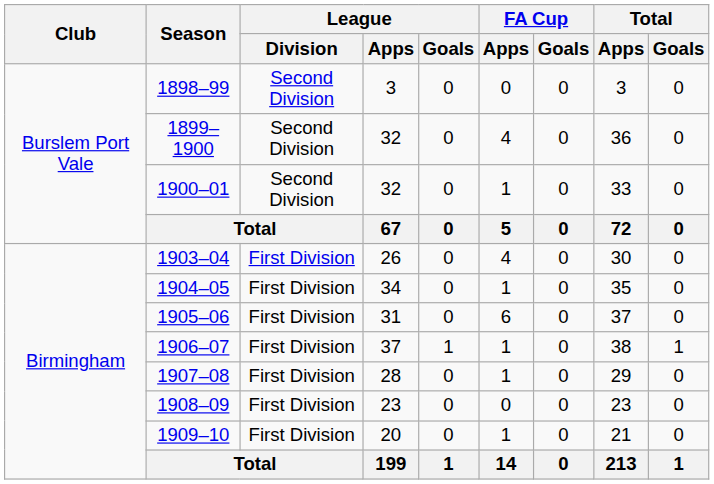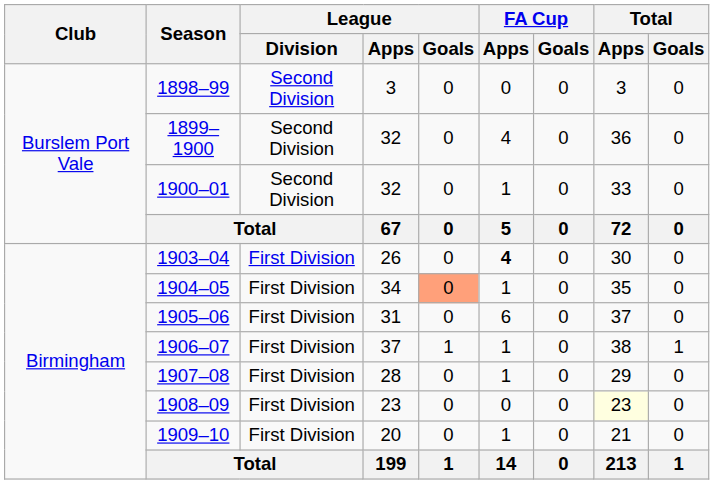(506, 258) normal -> (506, 258) bold
(448, 287) no background -> (448, 287) lightsalmon background
(621, 405) no background -> (621, 405) lightyellow background
